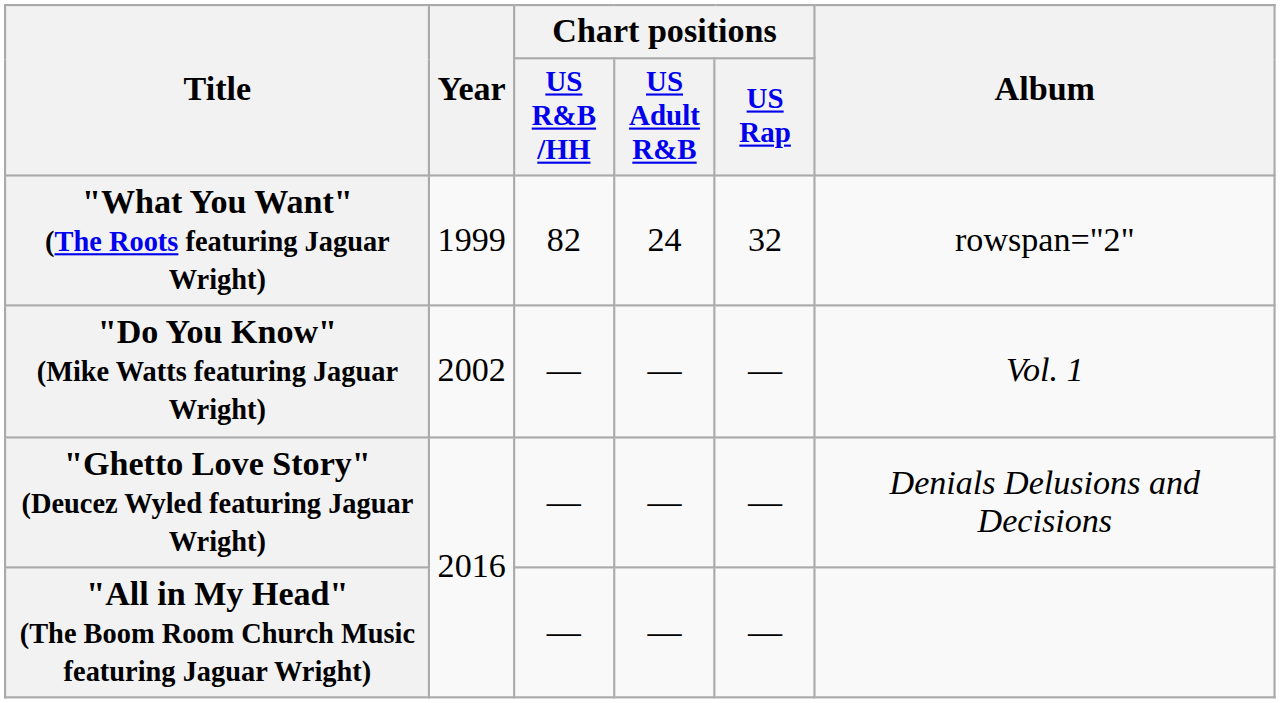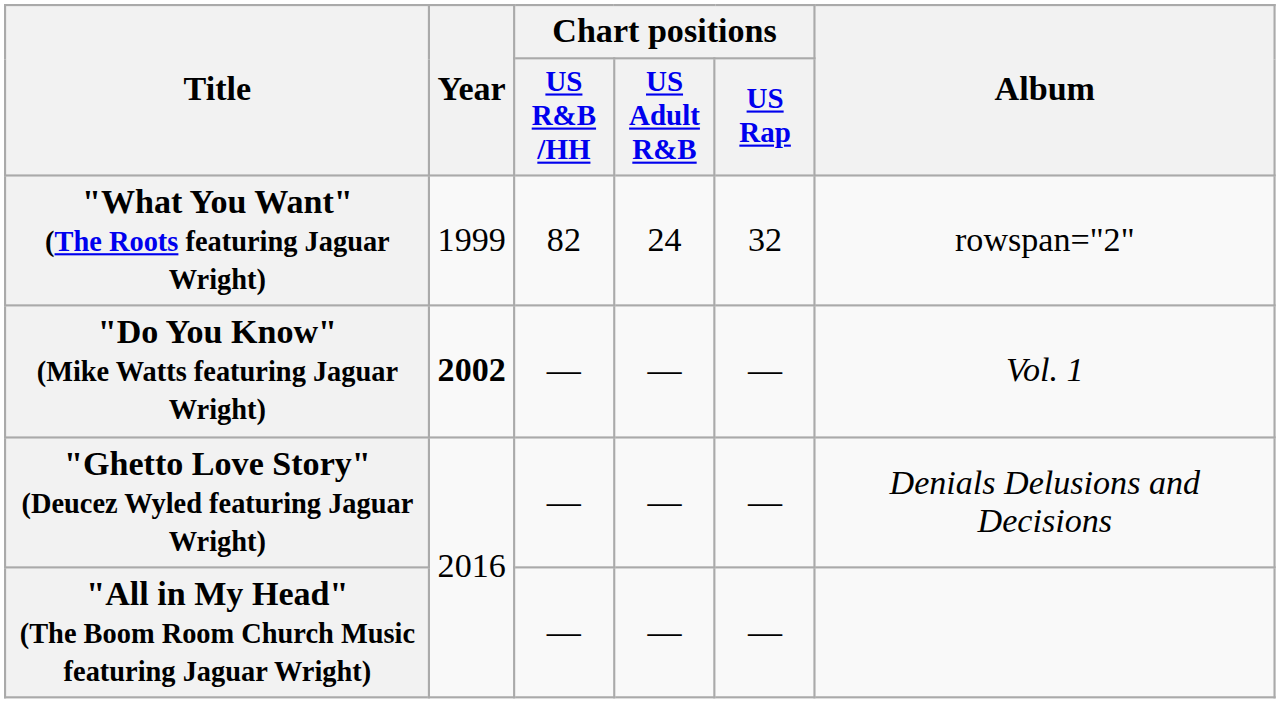(472, 370) normal -> (472, 370) bold
